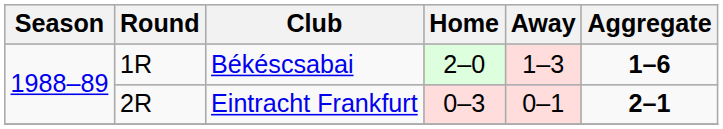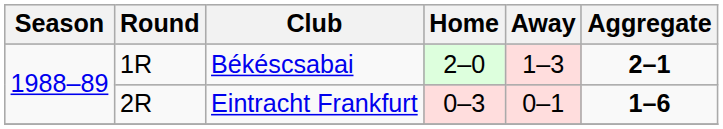(650, 64) 1–6 -> (650, 64) 2–1
(650, 104) 2–1 -> (650, 104) 1–6
